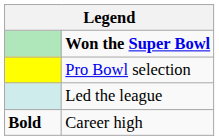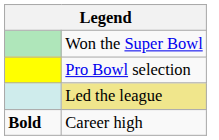(138, 43) bold -> (134, 43) normal
(114, 95) no background -> (114, 95) khaki background
